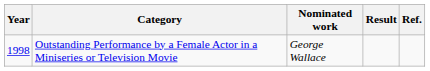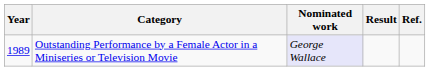(18, 50) 1998 -> (18, 50) 1989
(308, 50) no background -> (308, 50) lavender background
